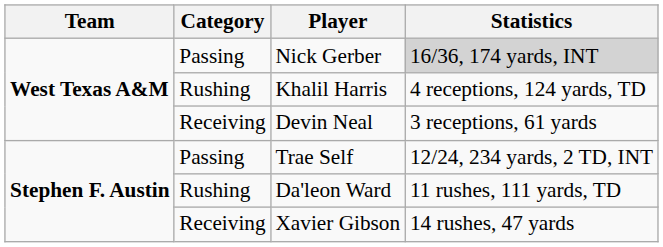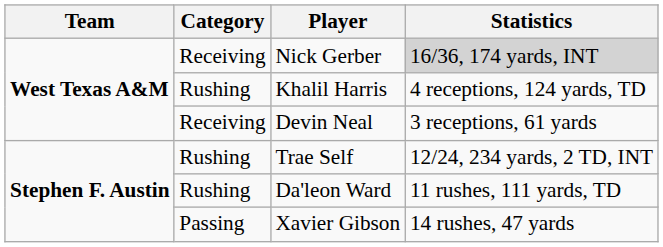(212, 55) Passing -> (222, 55) Receiving
(212, 156) Passing -> (215, 156) Rushing
(222, 224) Receiving -> (212, 224) Passing
